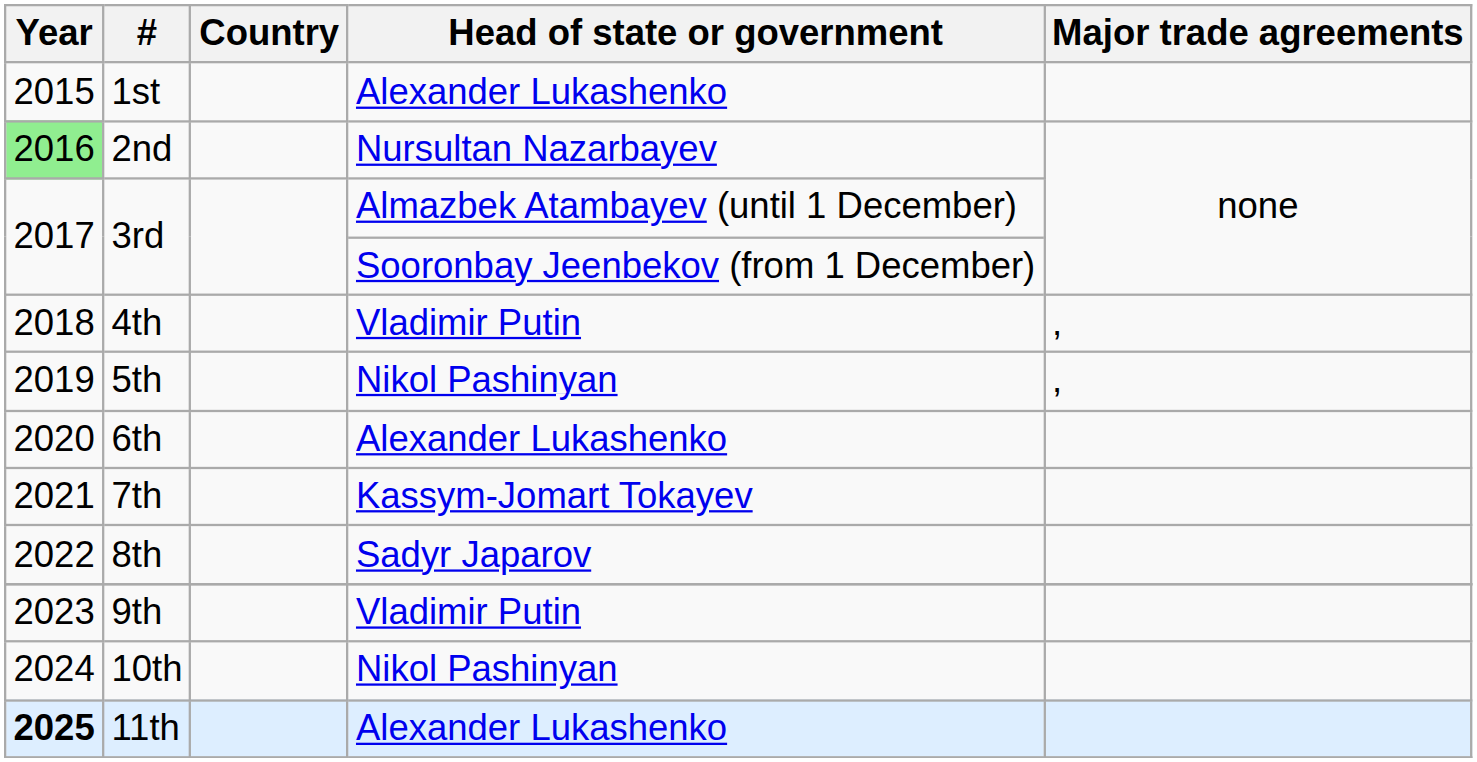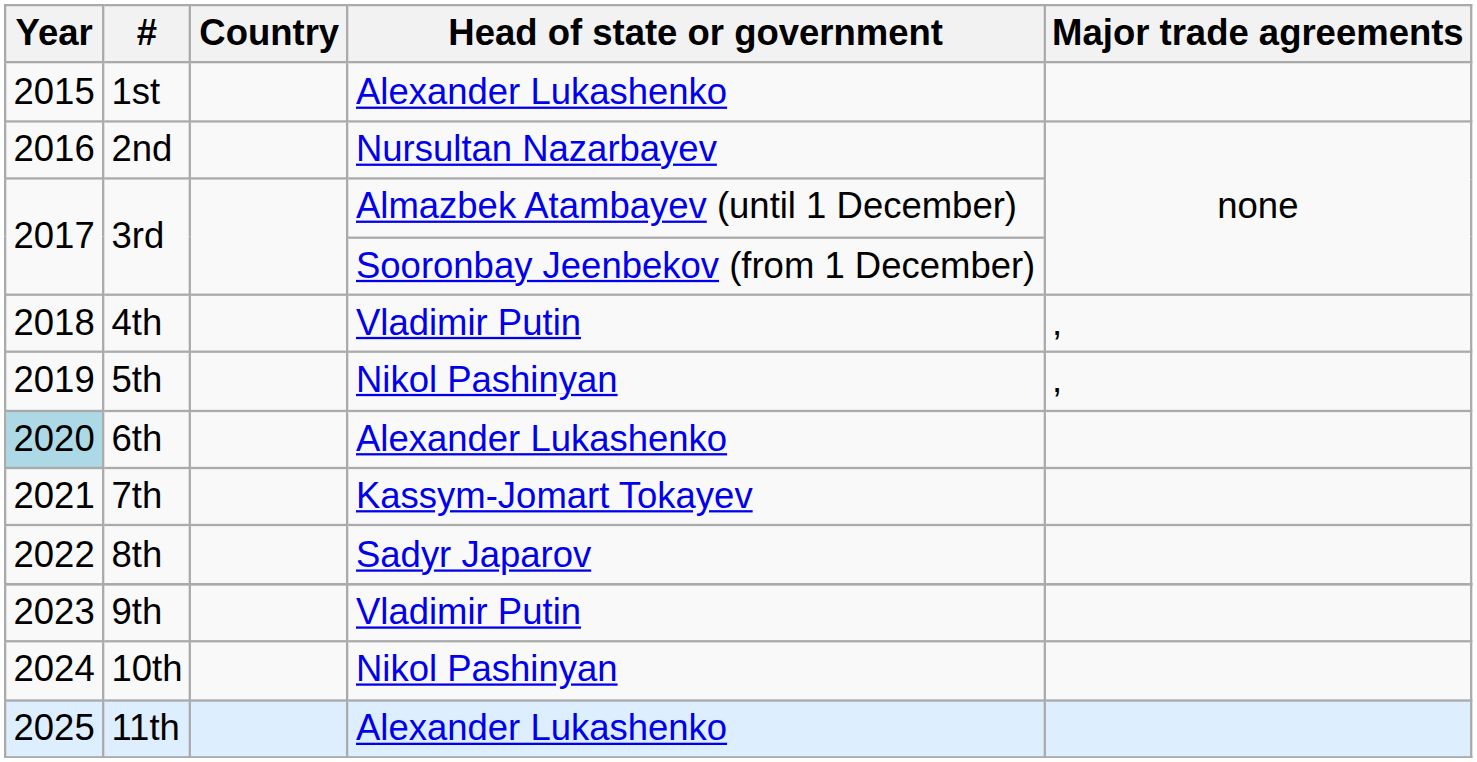(54, 149) lightgreen background -> (54, 149) no background
(54, 438) no background -> (54, 438) lightblue background
(54, 727) bold -> (54, 727) normal
